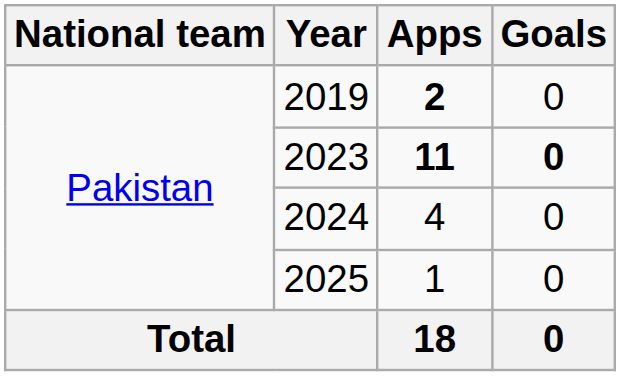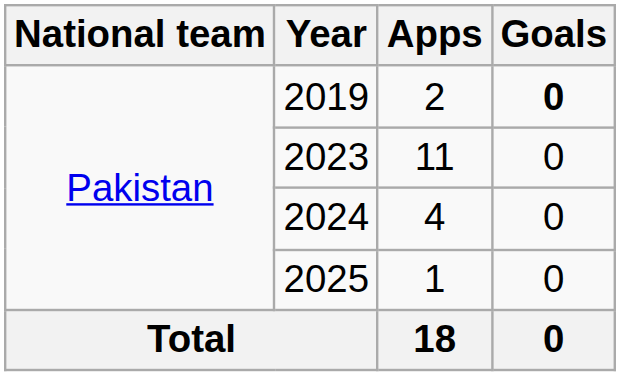(435, 95) bold -> (435, 95) normal
(554, 95) normal -> (554, 95) bold
(435, 156) bold -> (435, 156) normal
(554, 156) bold -> (554, 156) normal
